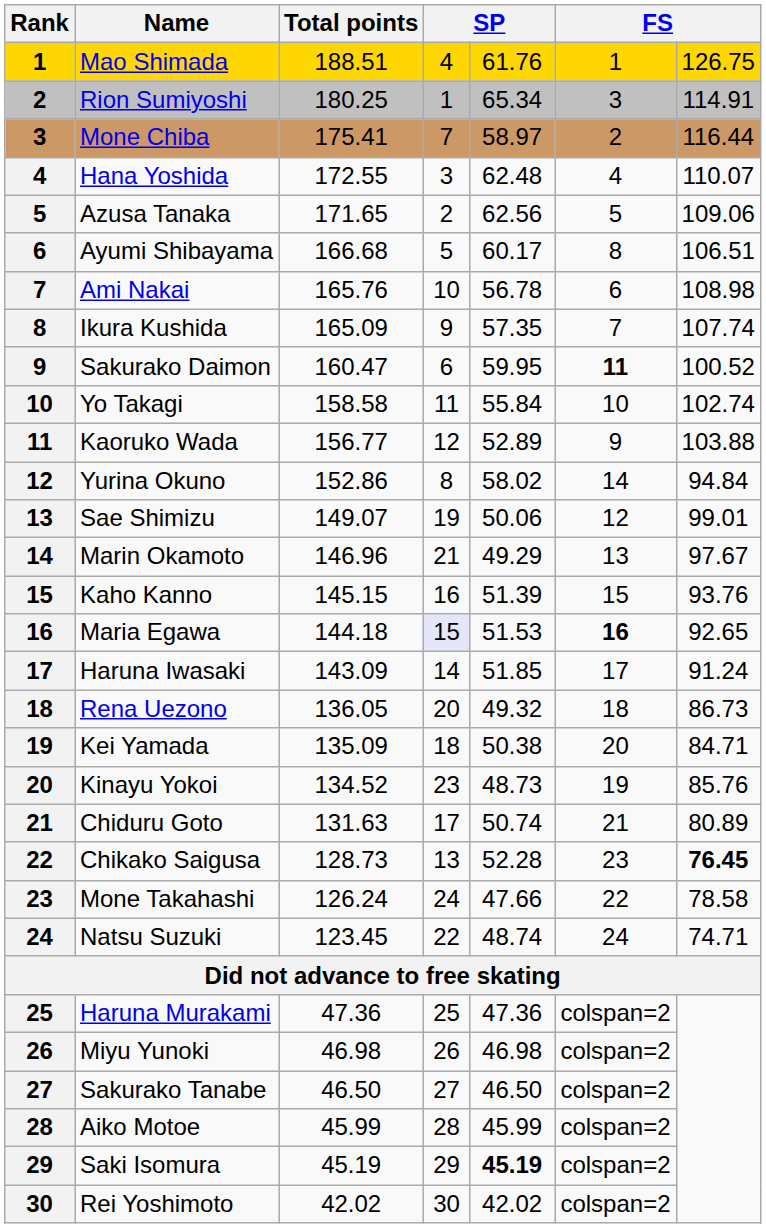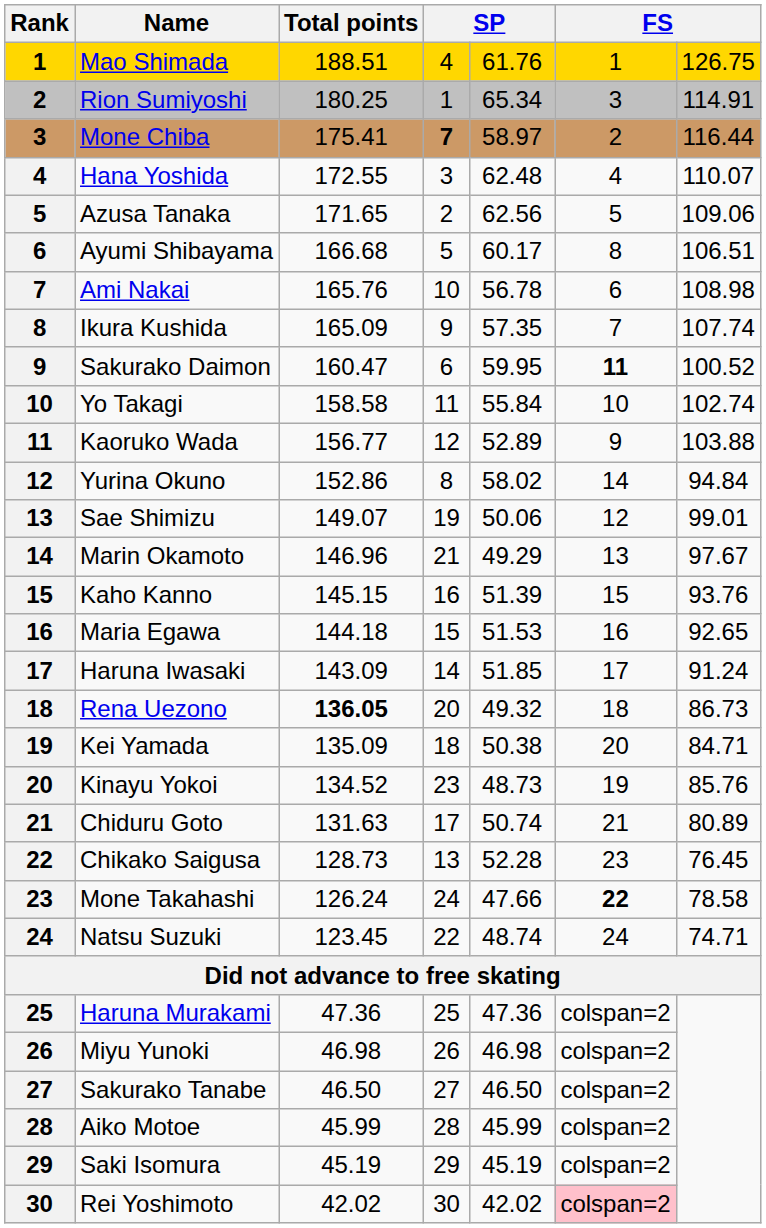(447, 137) normal -> (447, 137) bold
(447, 632) lavender background -> (447, 632) no background
(615, 632) bold -> (615, 632) normal
(351, 708) normal -> (351, 708) bold
(718, 860) bold -> (718, 860) normal
(615, 898) normal -> (615, 898) bold
(512, 1165) bold -> (512, 1165) normal
(615, 1203) no background -> (615, 1203) pink background
